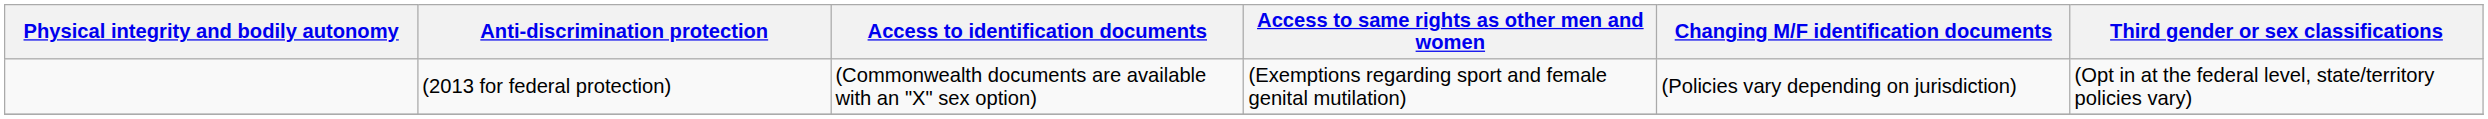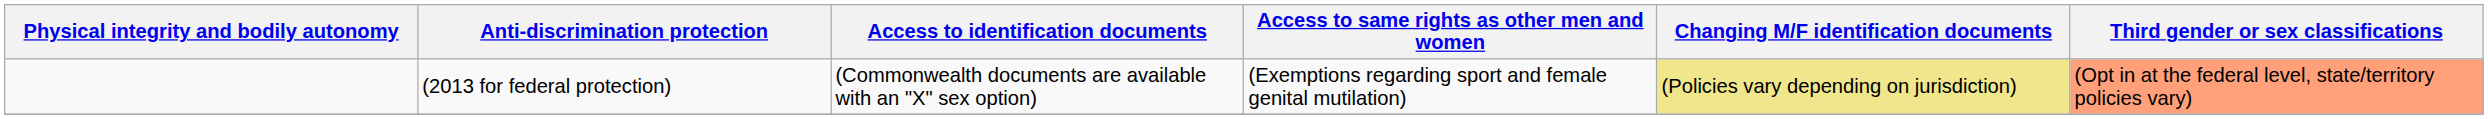(1839, 86) no background -> (1839, 86) khaki background
(2254, 86) no background -> (2254, 86) lightsalmon background
